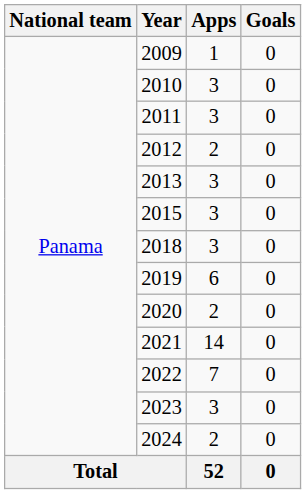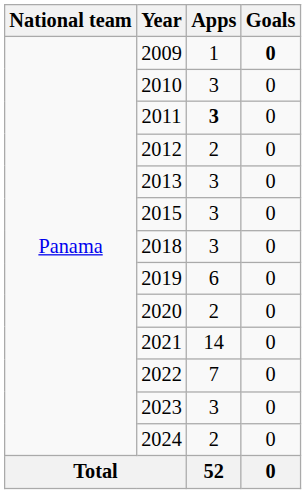(271, 52) normal -> (271, 52) bold
(214, 117) normal -> (214, 117) bold
